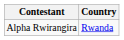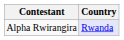(97, 27) no background -> (97, 27) lavender background
